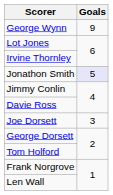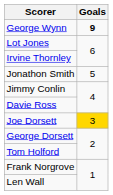(92, 27) normal -> (92, 27) bold
(92, 74) lavender background -> (92, 74) no background
(92, 120) no background -> (92, 120) gold background
